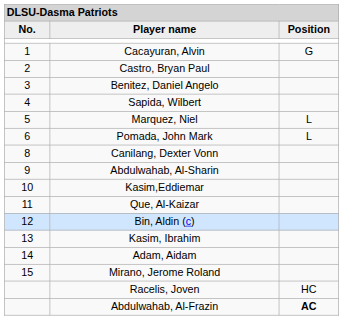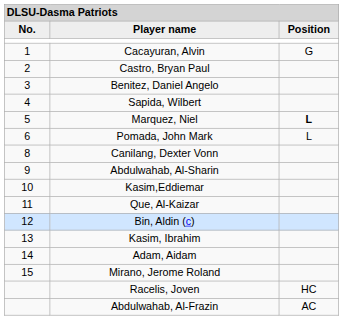(309, 119) normal -> (309, 119) bold
(309, 306) bold -> (309, 306) normal
